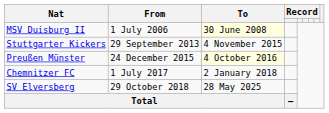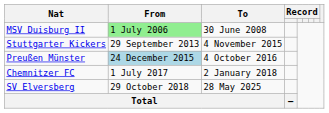(139, 30) no background -> (139, 30) lightgreen background
(235, 30) lightyellow background -> (235, 30) no background
(152, 58) no background -> (152, 58) lightblue background
(240, 58) lightyellow background -> (240, 58) no background
